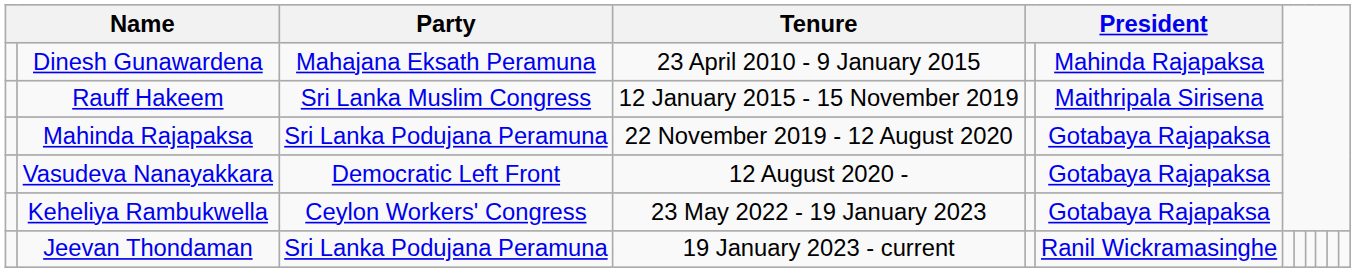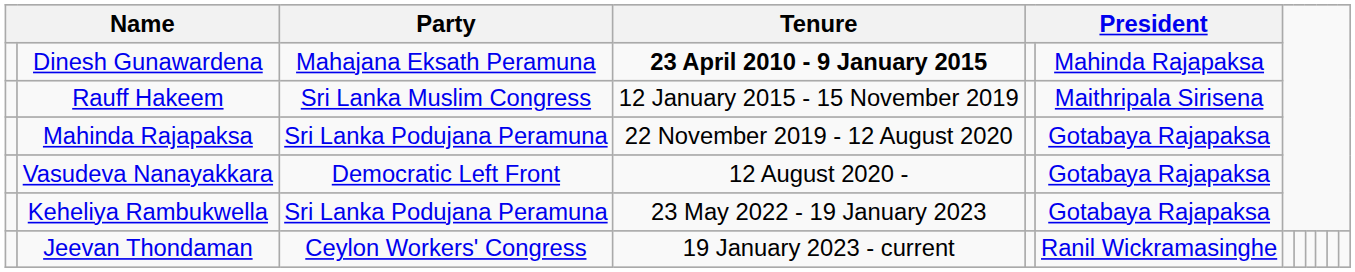(819, 62) normal -> (819, 62) bold
(446, 212) Ceylon Workers' Congress -> (446, 212) Sri Lanka Podujana Peramuna
(446, 249) Sri Lanka Podujana Peramuna -> (446, 249) Ceylon Workers' Congress
